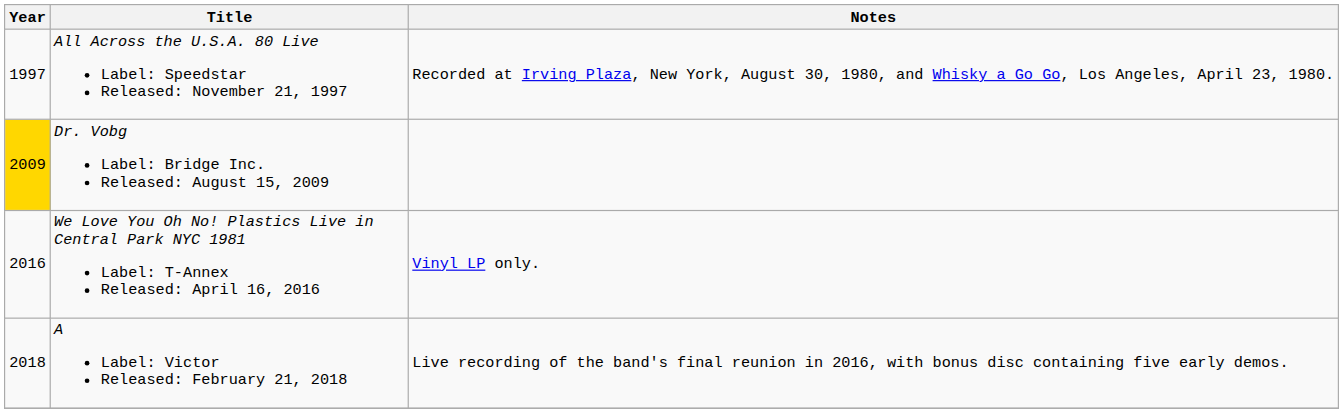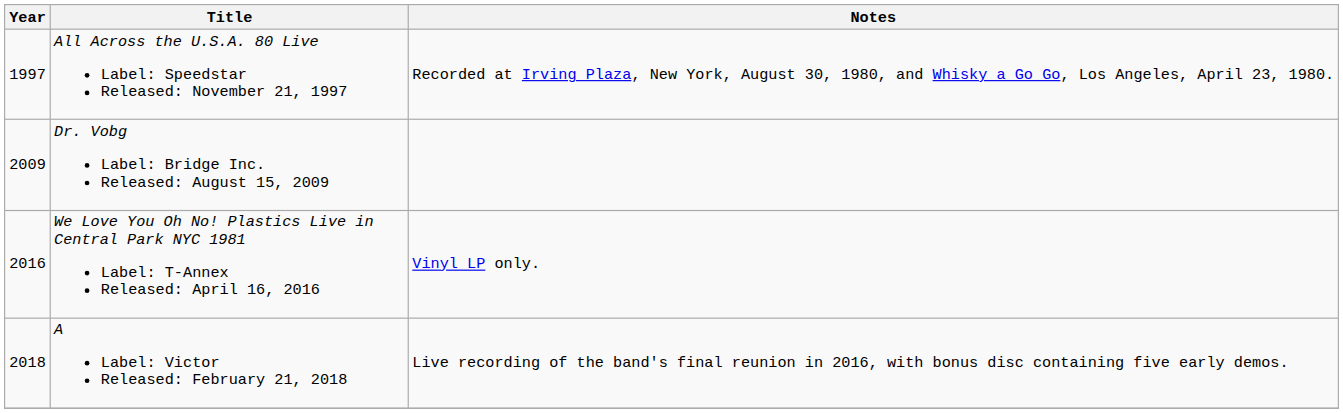(28, 165) gold background -> (28, 165) no background
